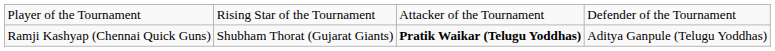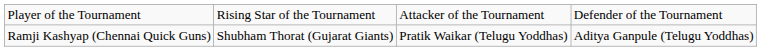(490, 35) bold -> (483, 35) normal
